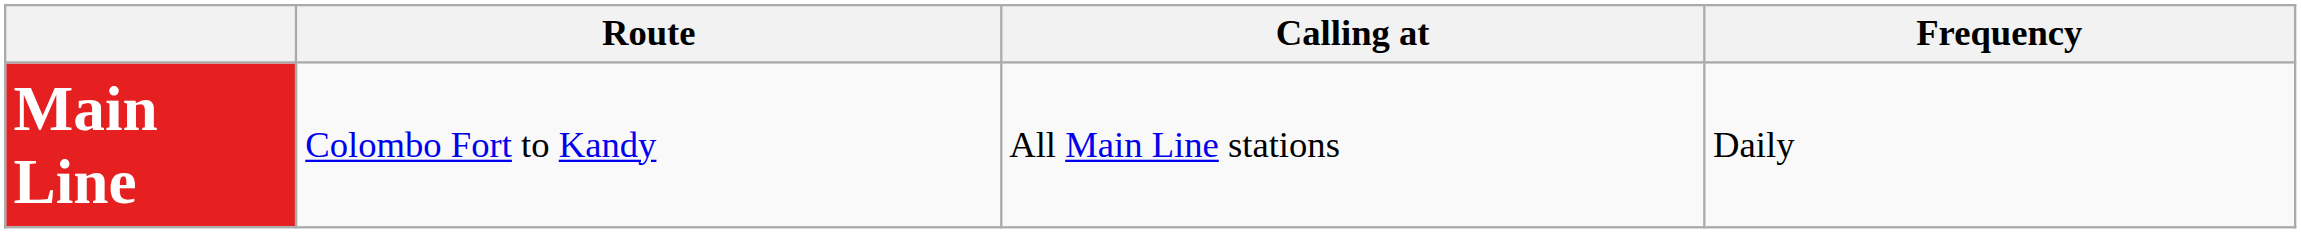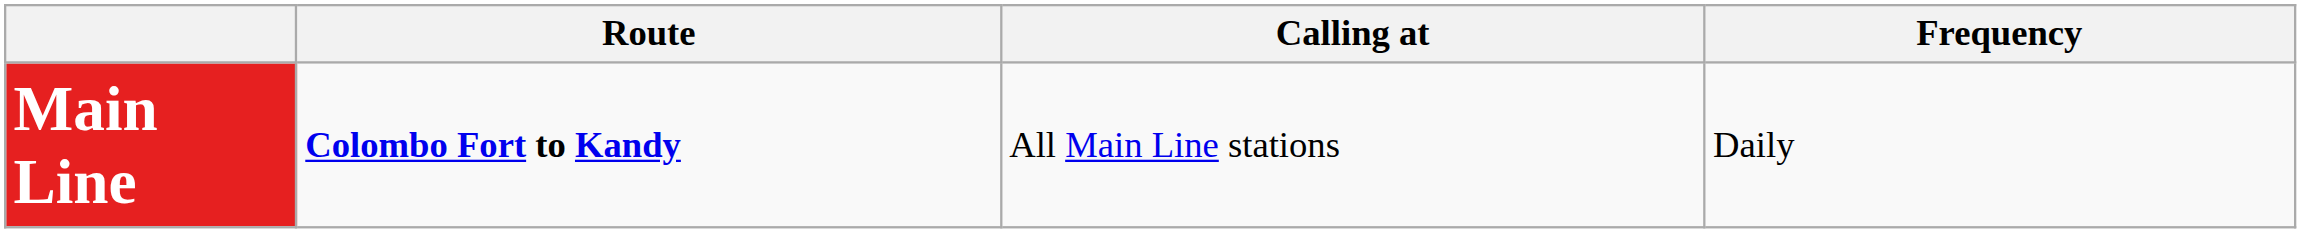(481, 144) normal -> (493, 144) bold
